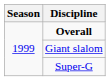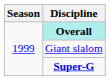(74, 31) no background -> (74, 31) paleturquoise background
(74, 66) normal -> (74, 66) bold
